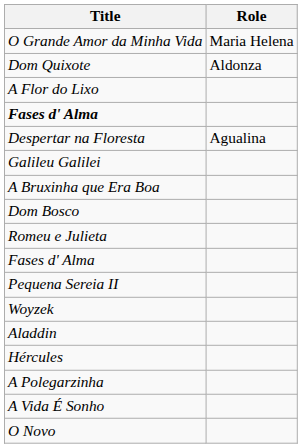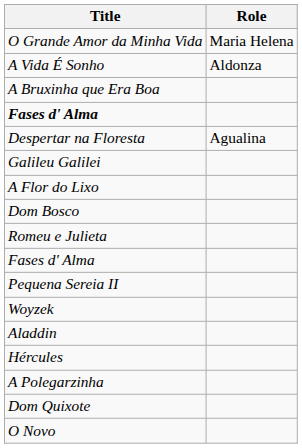(49, 65) Dom Quixote -> (56, 65) A Vida É Sonho
(53, 89) A Flor do Lixo -> (84, 89) A Bruxinha que Era Boa
(84, 187) A Bruxinha que Era Boa -> (53, 187) A Flor do Lixo
(56, 406) A Vida É Sonho -> (49, 406) Dom Quixote
